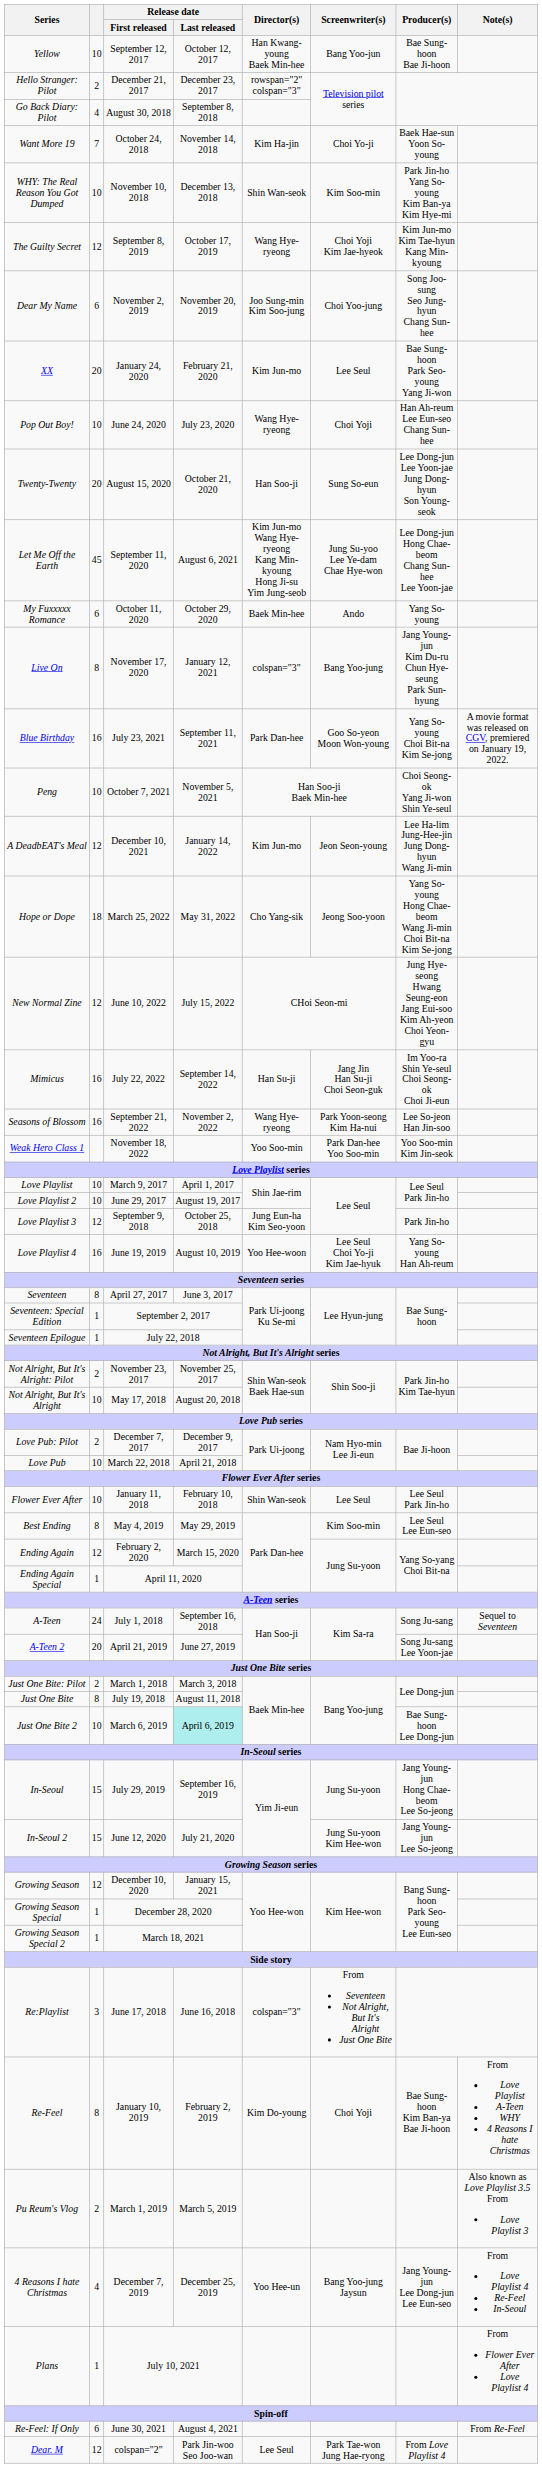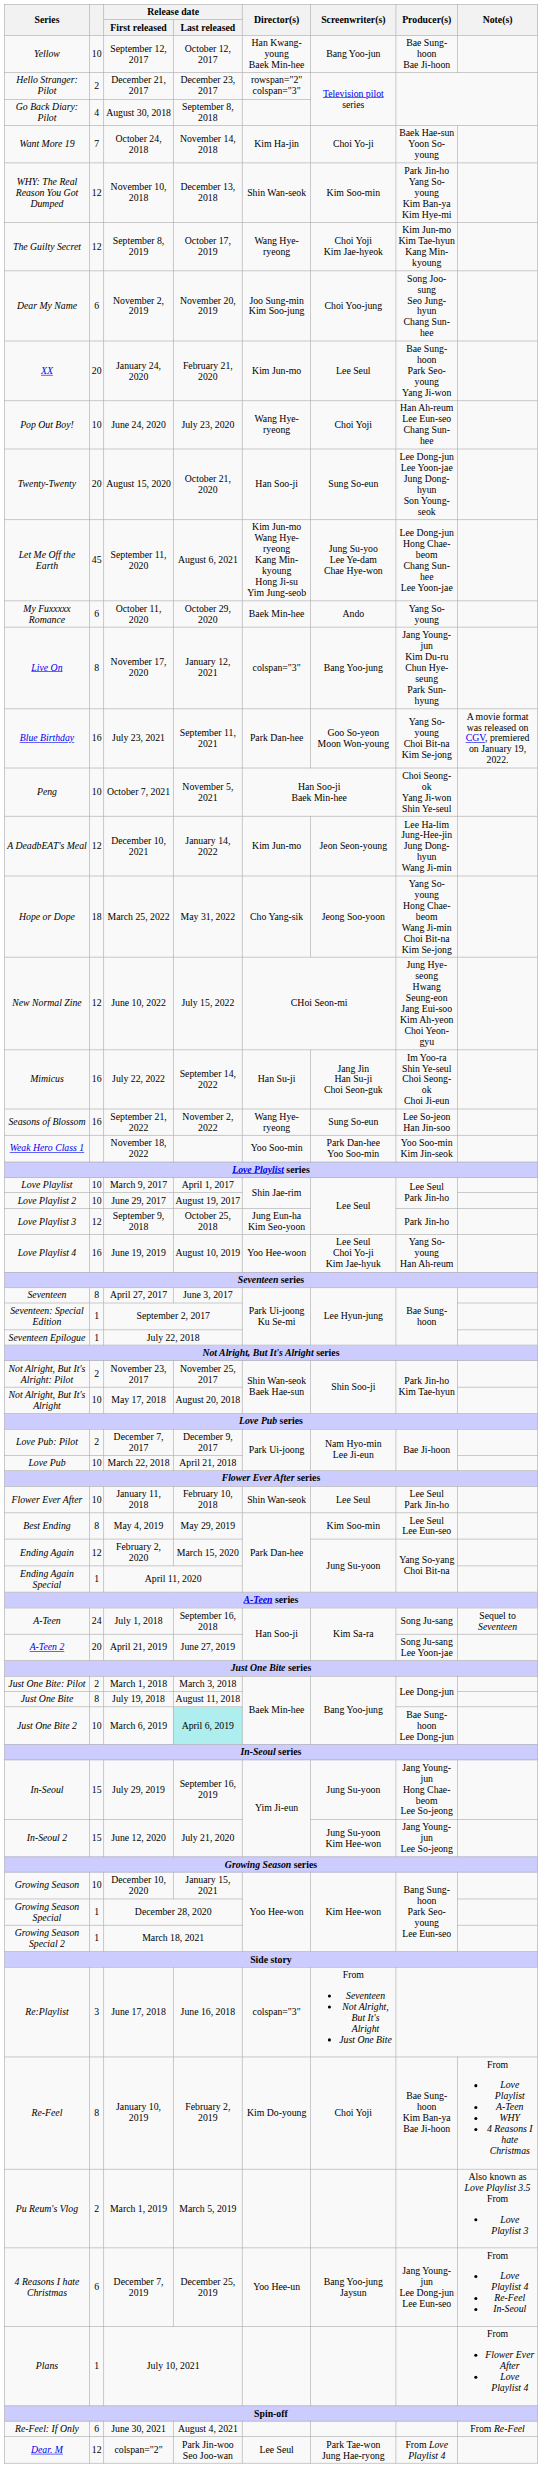(97, 192) 10 -> (97, 192) 12
(353, 1122) Park Yoon-seong Kim Ha-nui -> (353, 1122) Sung So-eun
(97, 1885) 12 -> (97, 1885) 10
(97, 2287) 4 -> (97, 2287) 6
